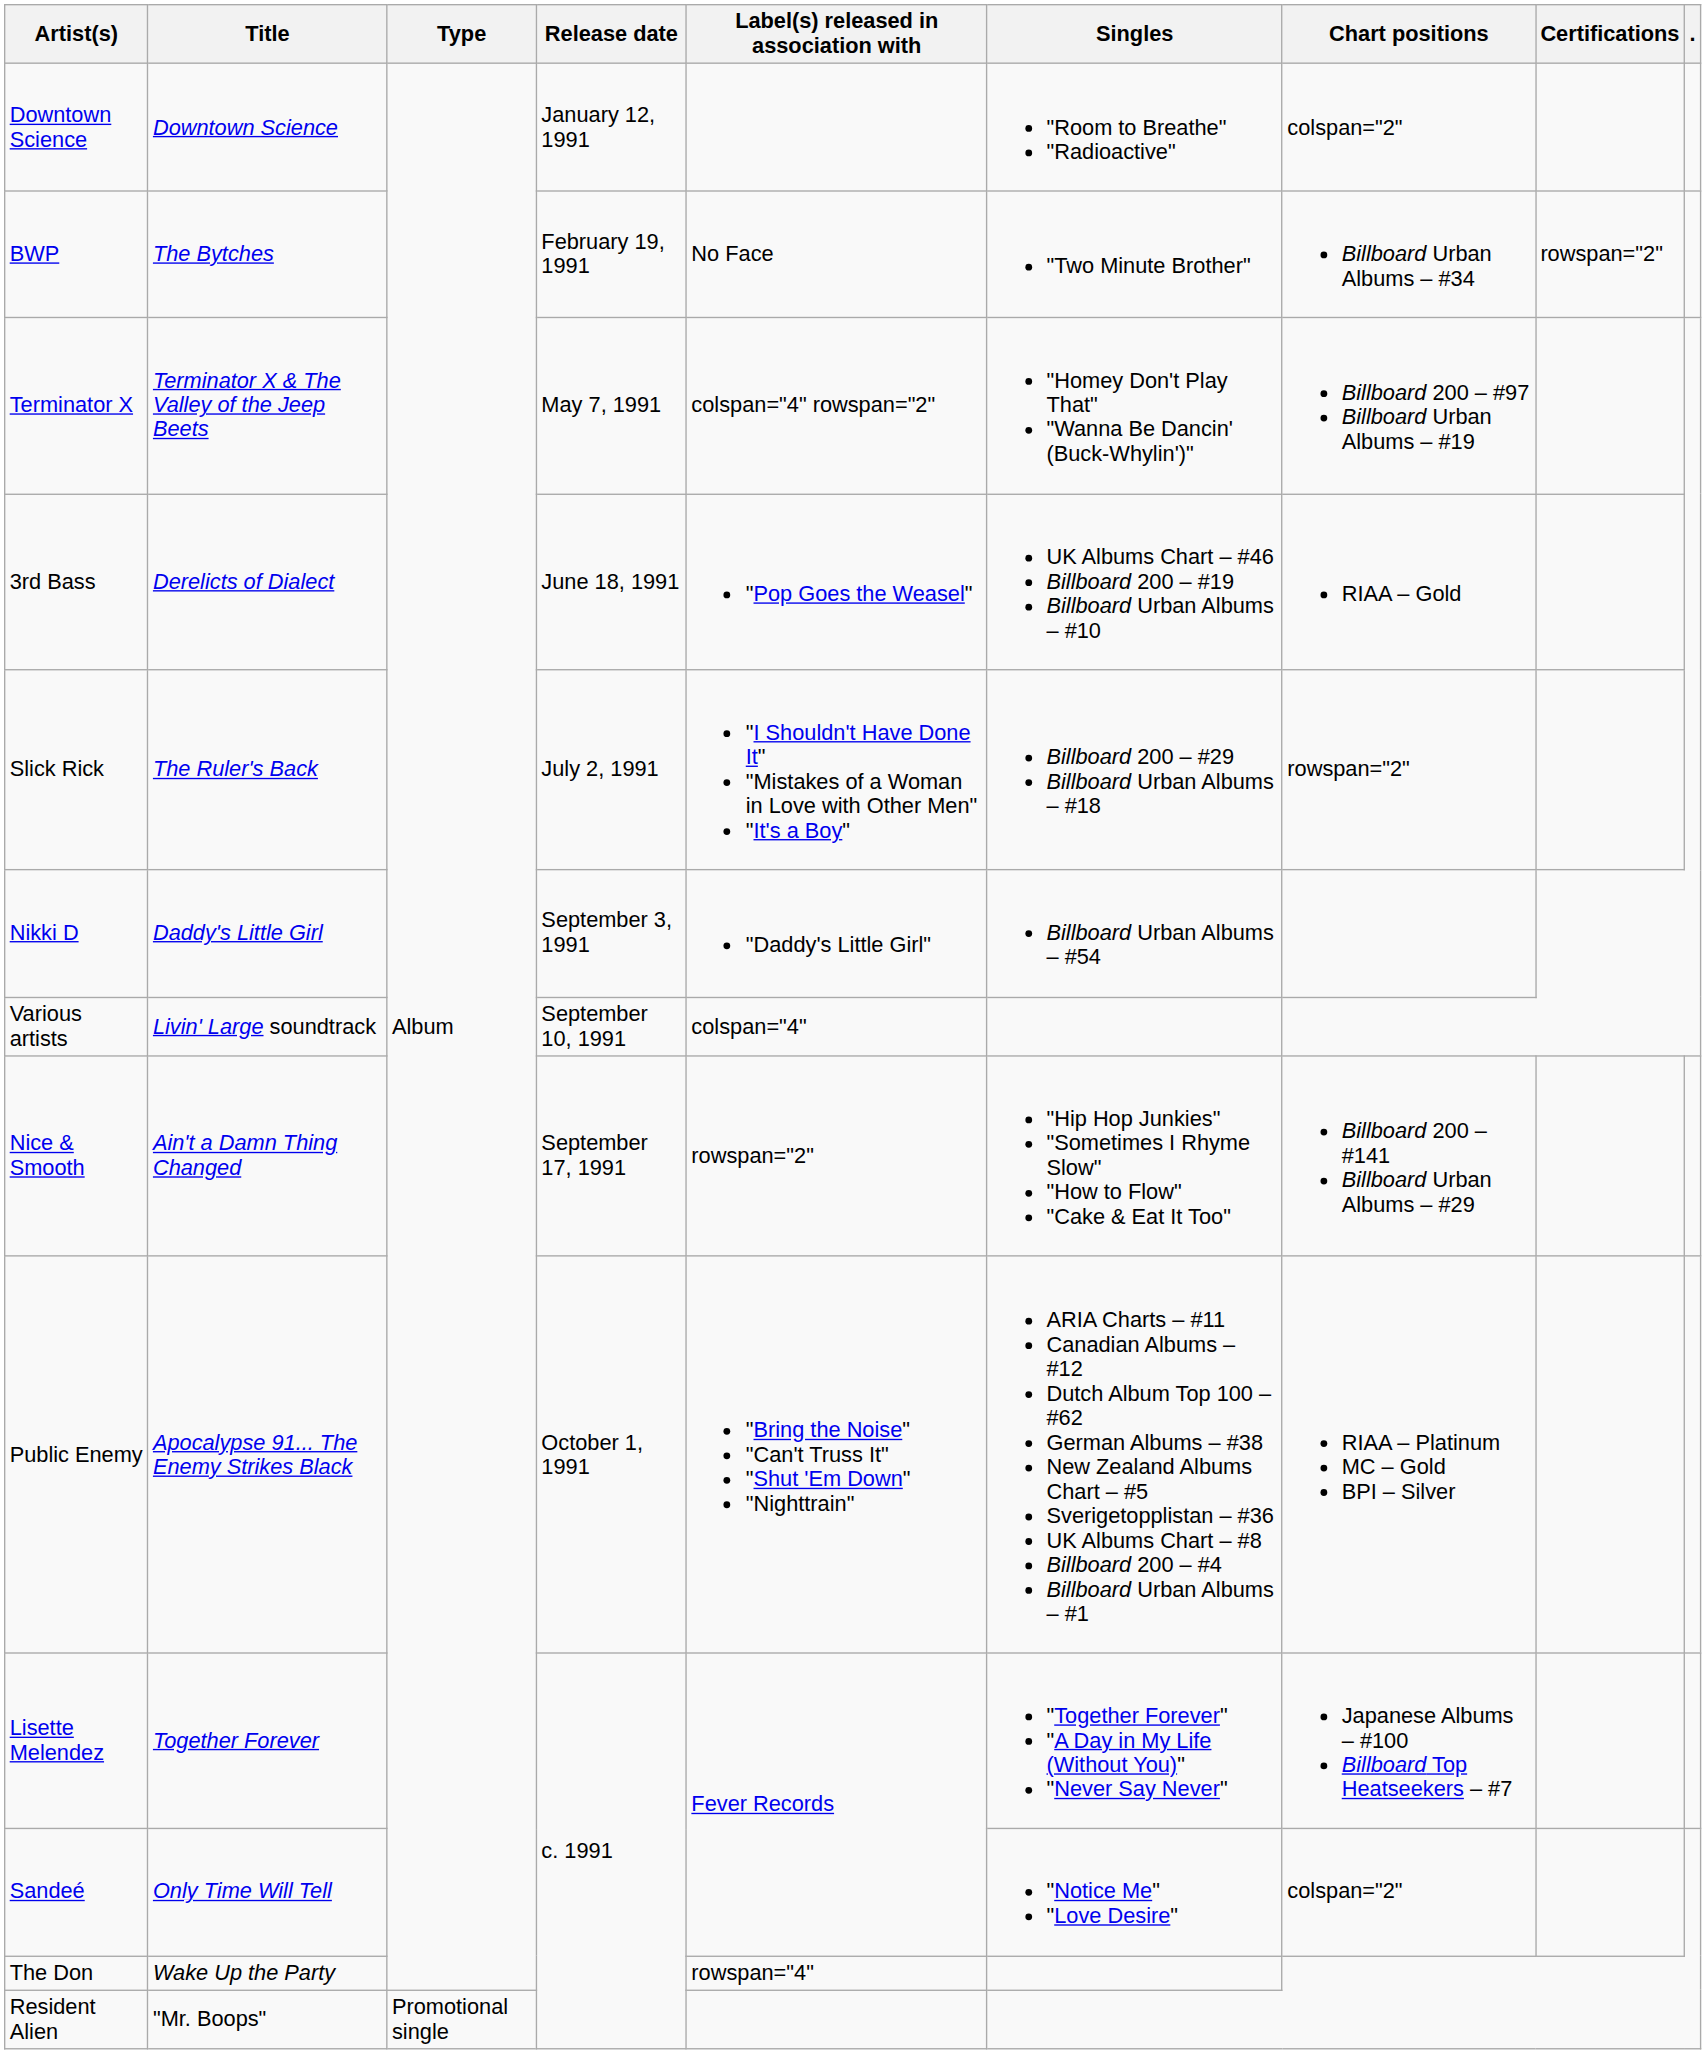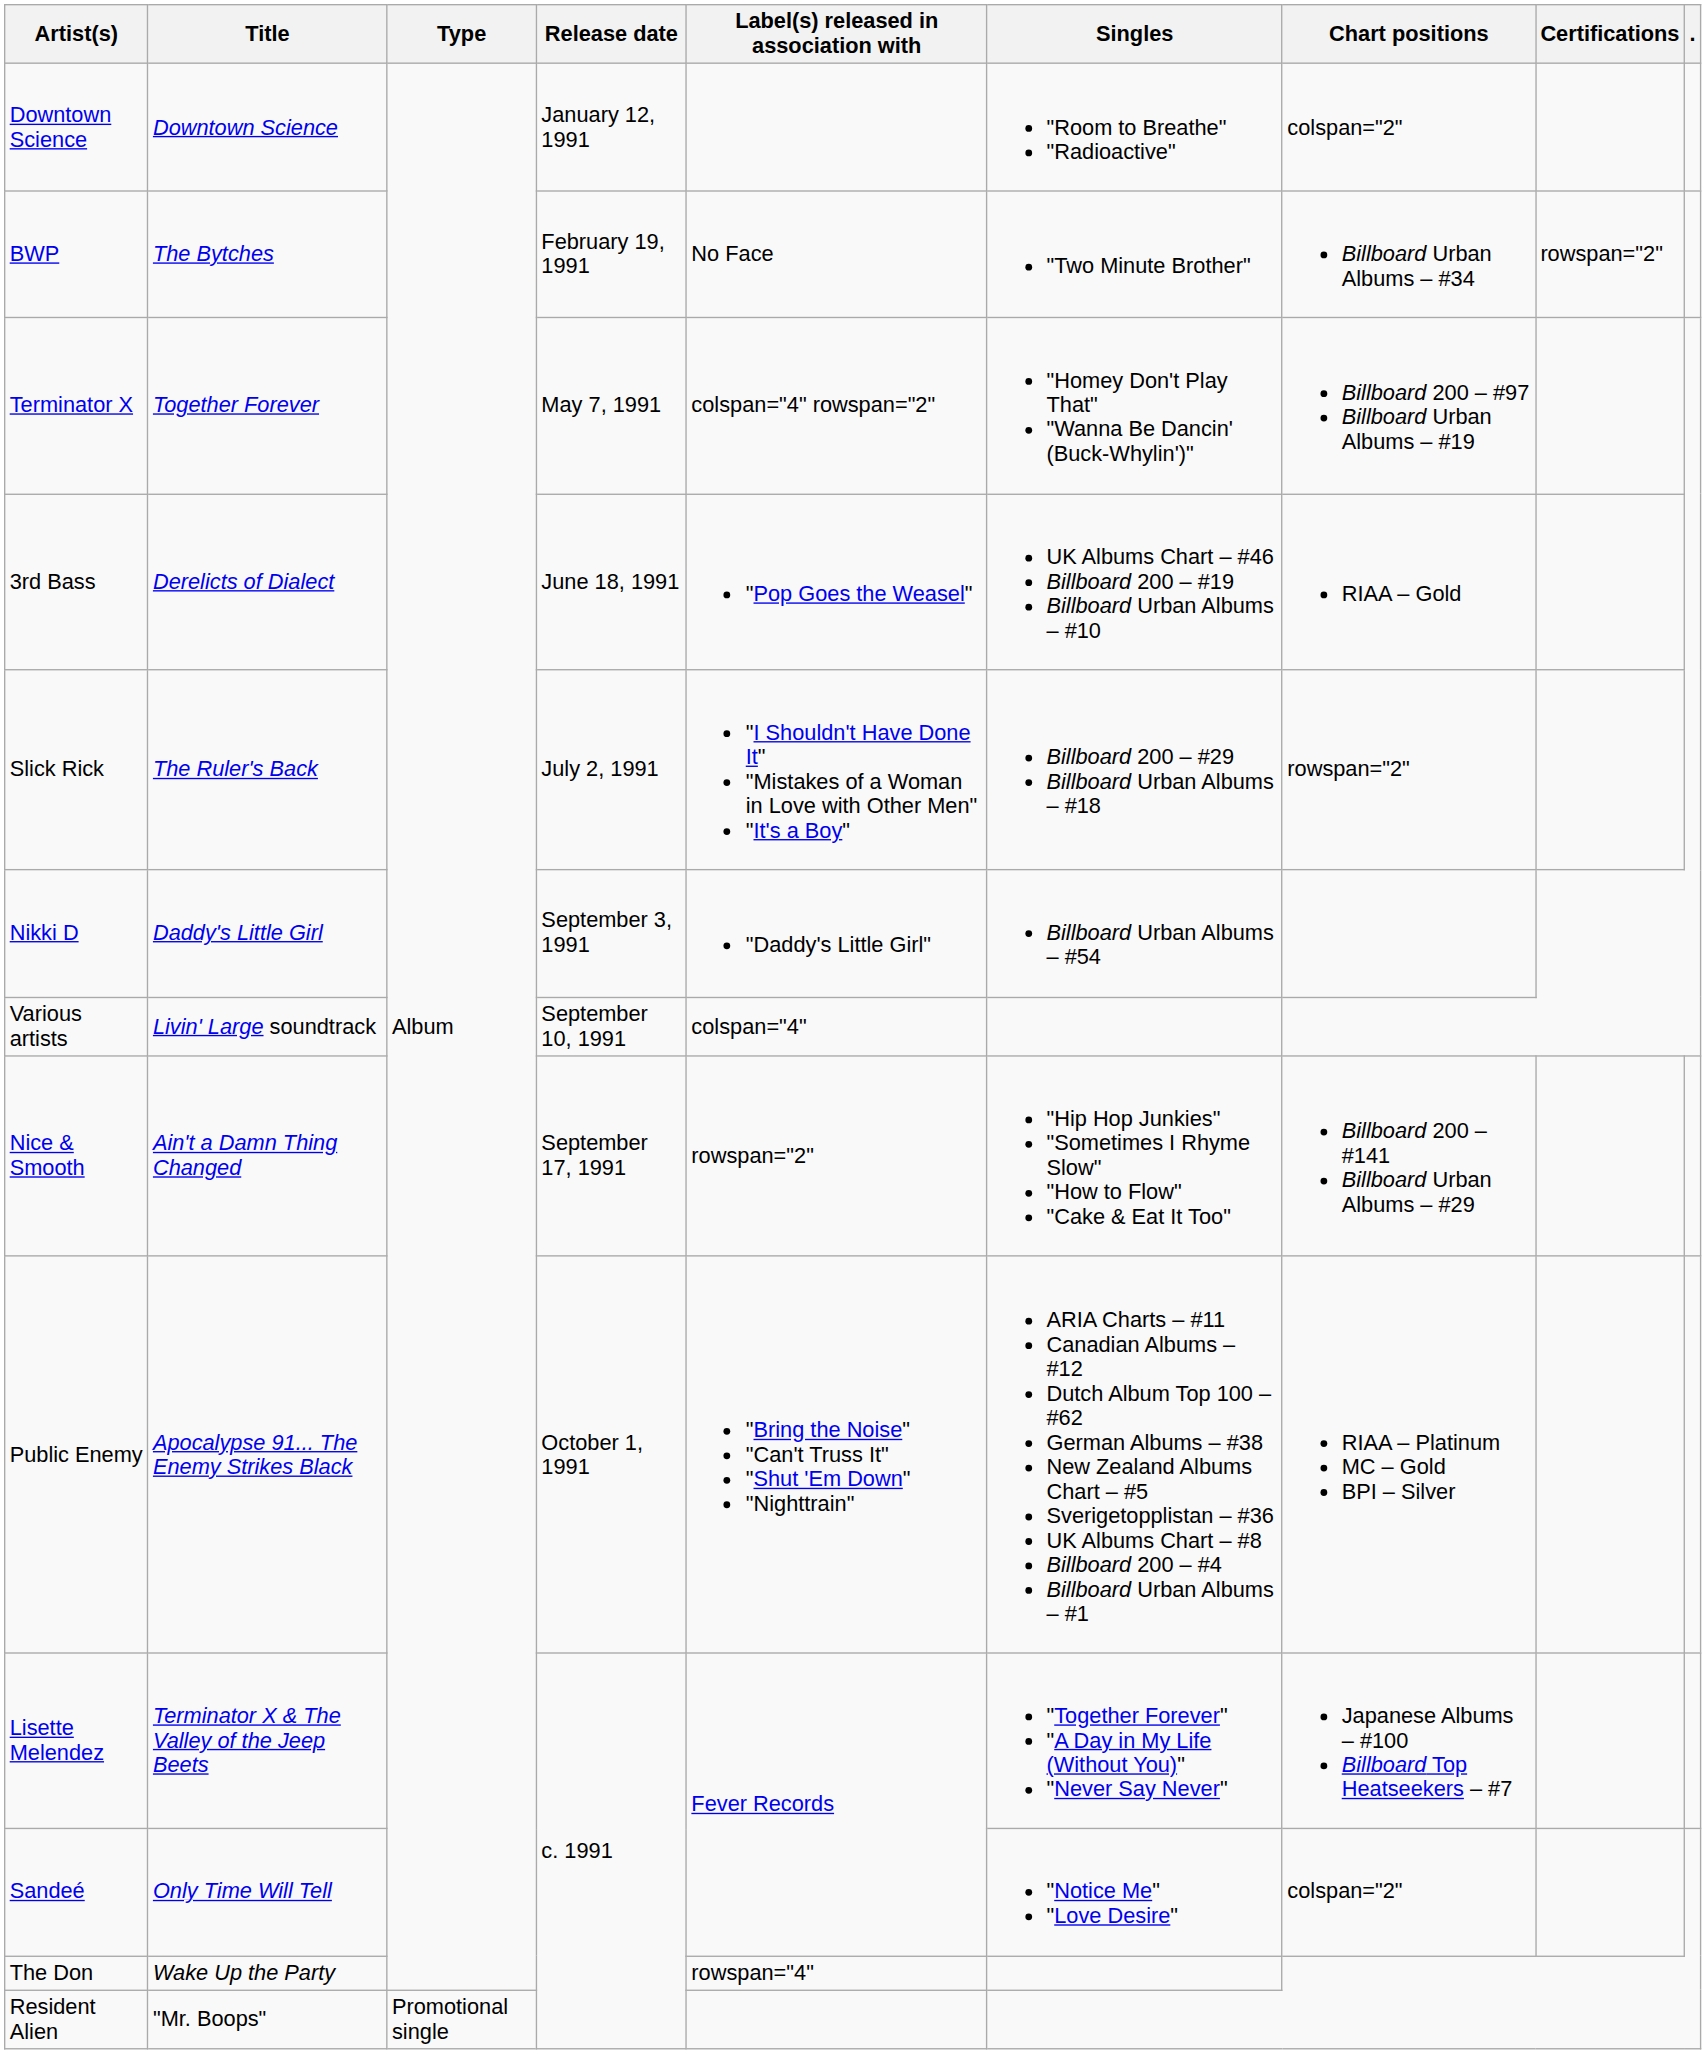(247, 405) Terminator X & The Valley of the Jeep Beets -> (236, 405) Together Forever
(236, 1740) Together Forever -> (247, 1740) Terminator X & The Valley of the Jeep Beets
